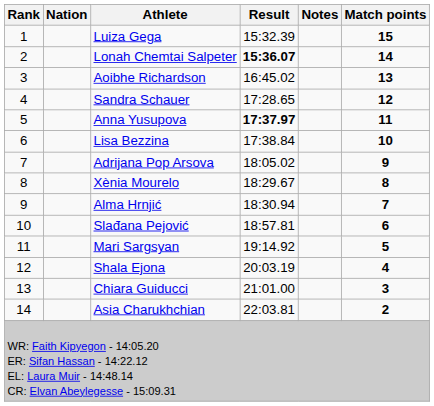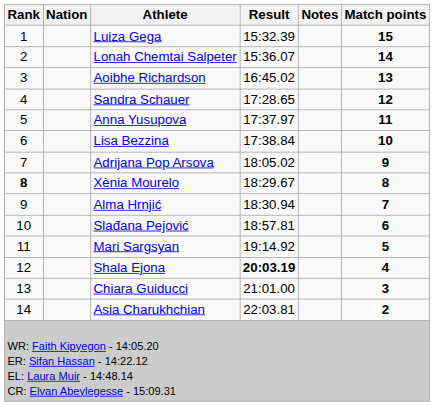(269, 57) bold -> (269, 57) normal
(269, 120) bold -> (269, 120) normal
(24, 183) normal -> (24, 183) bold
(269, 267) normal -> (269, 267) bold
